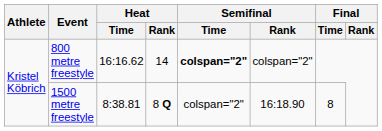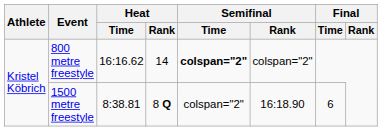(330, 105) 8 -> (330, 105) 6
